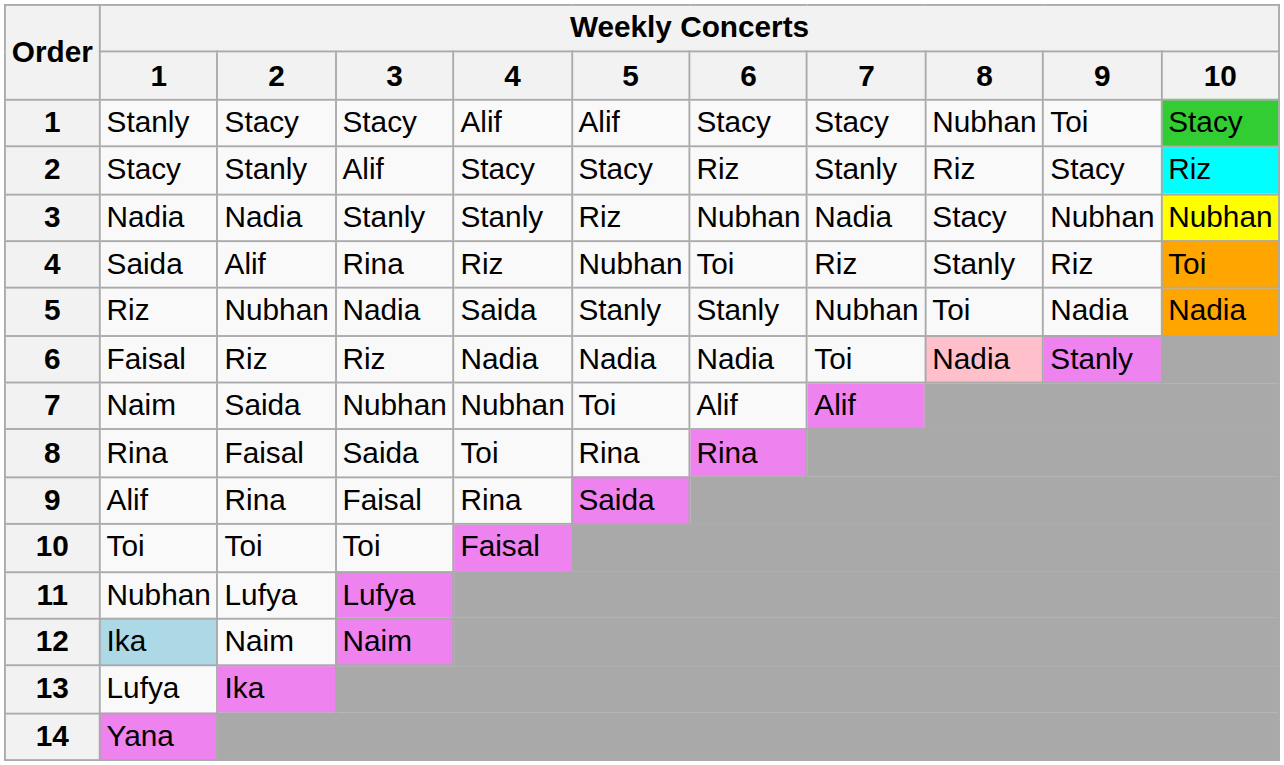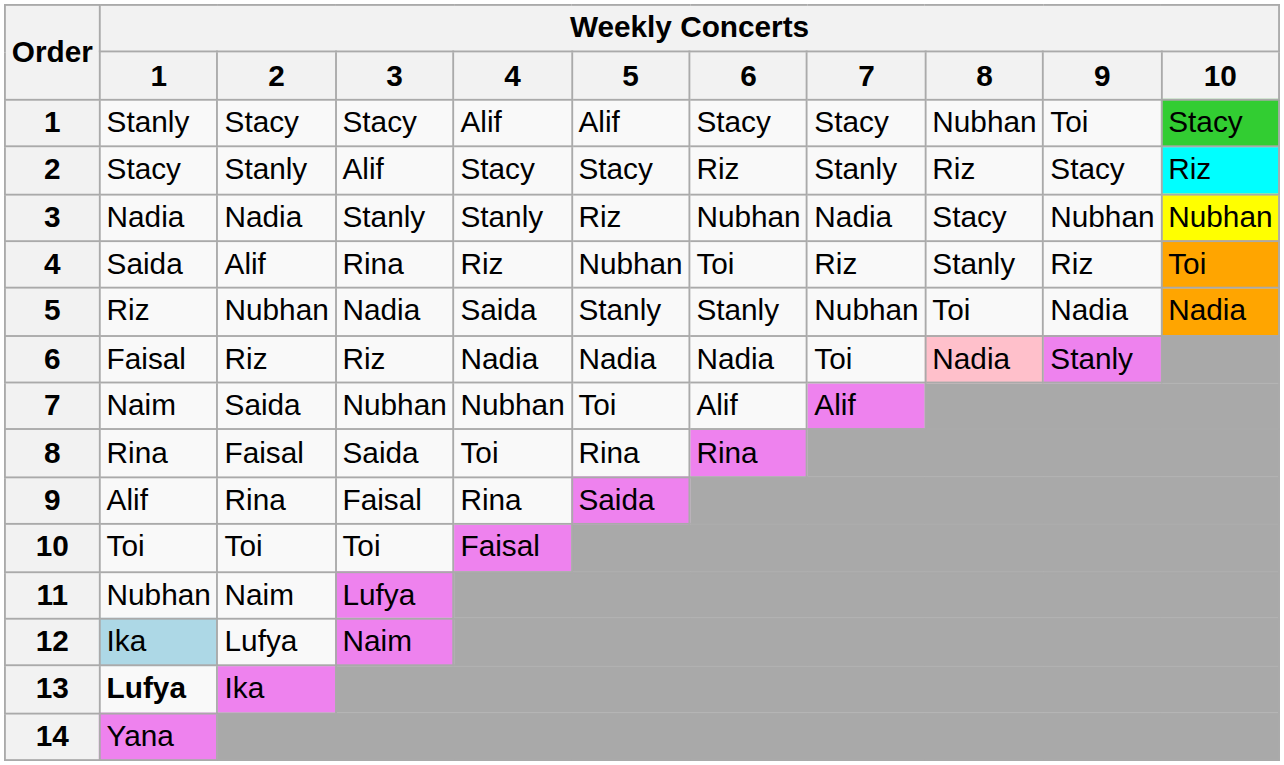(261, 594) Lufya -> (259, 594) Naim
(259, 641) Naim -> (261, 641) Lufya
(143, 688) normal -> (146, 688) bold
